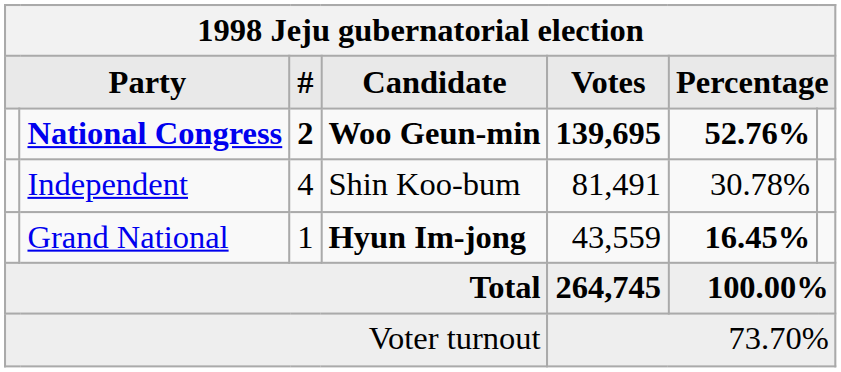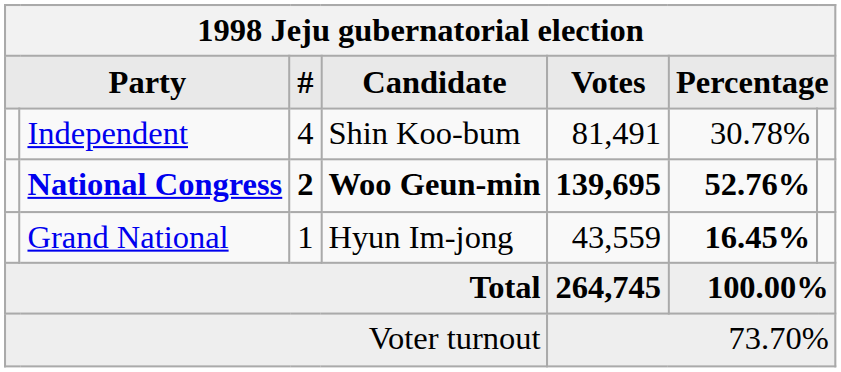rows swapped: (155, 133) <-> (108, 184)
(427, 236) bold -> (421, 236) normal
